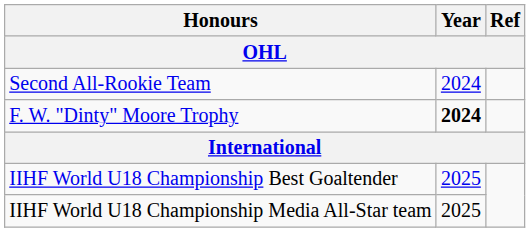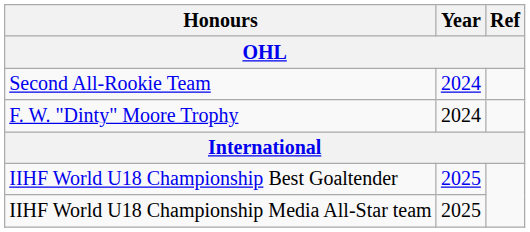(461, 115) bold -> (461, 115) normal
